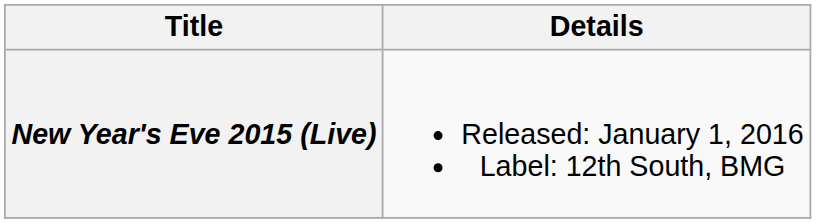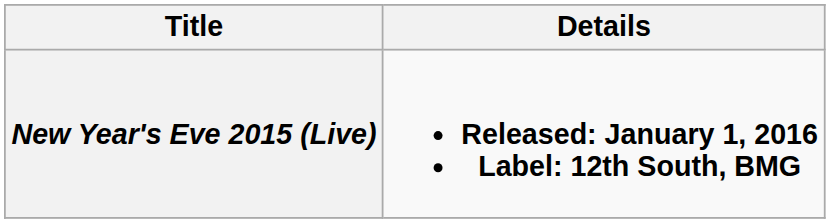(597, 150) normal -> (604, 150) bold
